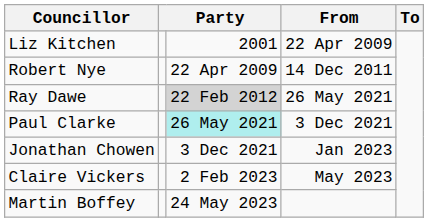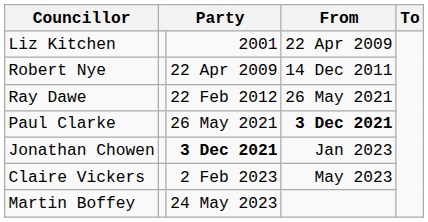(224, 97) lightgrey background -> (224, 97) no background
(224, 124) paleturquoise background -> (224, 124) no background
(344, 124) normal -> (344, 124) bold
(229, 150) normal -> (229, 150) bold
